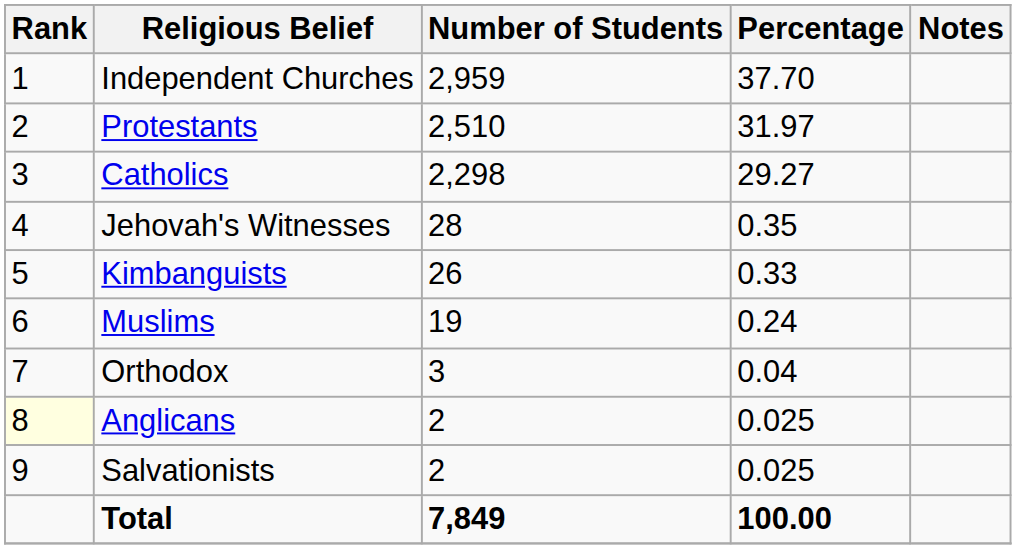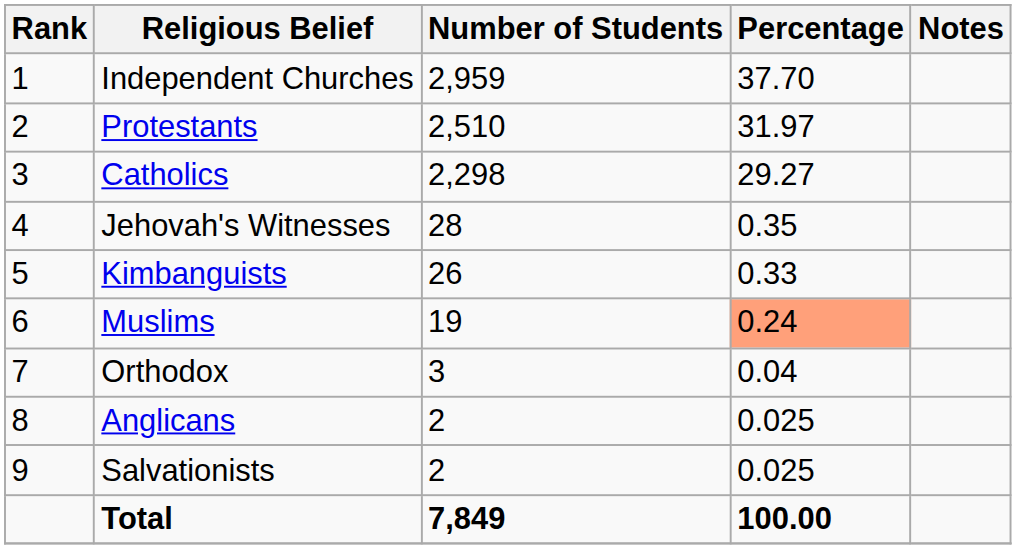(767, 322) no background -> (767, 322) lightsalmon background
(20, 420) lightyellow background -> (20, 420) no background
